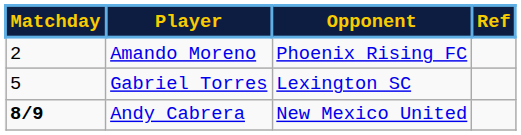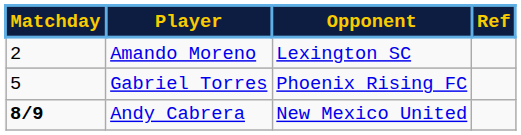(372, 53) Phoenix Rising FC -> (344, 53) Lexington SC
(344, 84) Lexington SC -> (372, 84) Phoenix Rising FC
